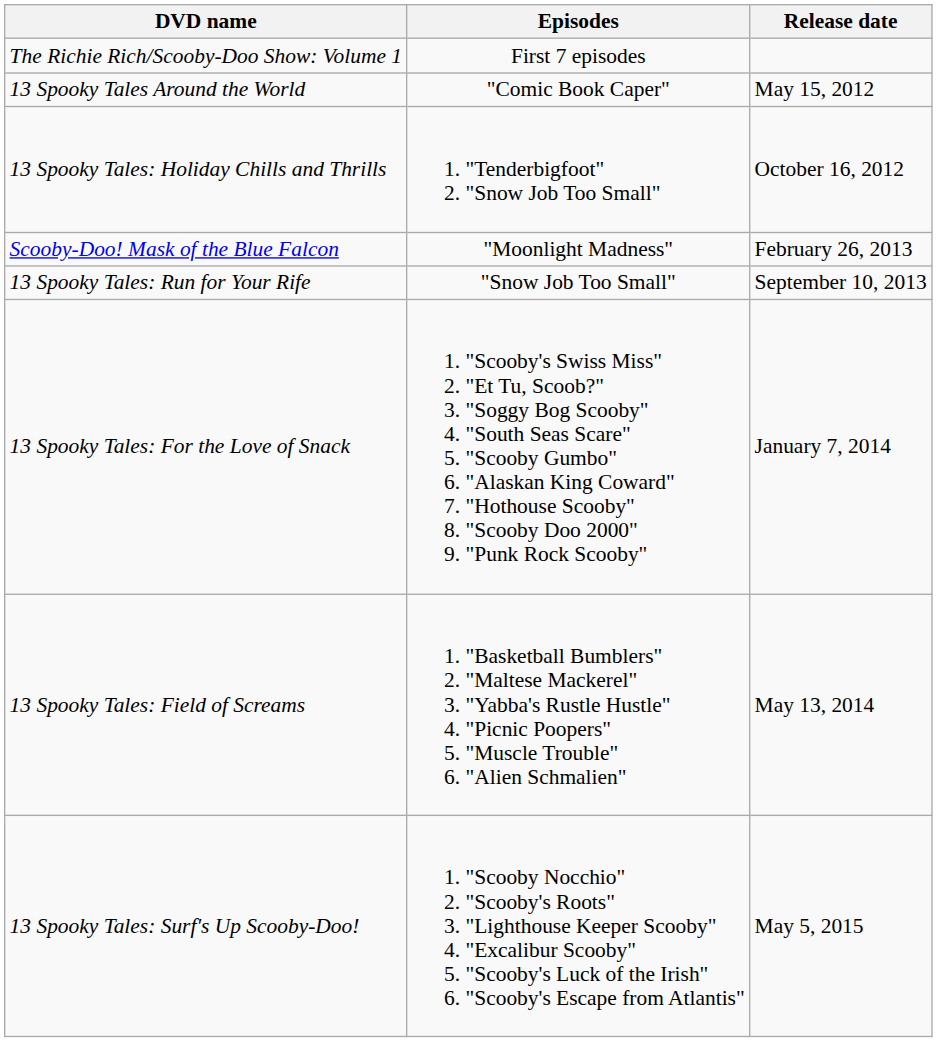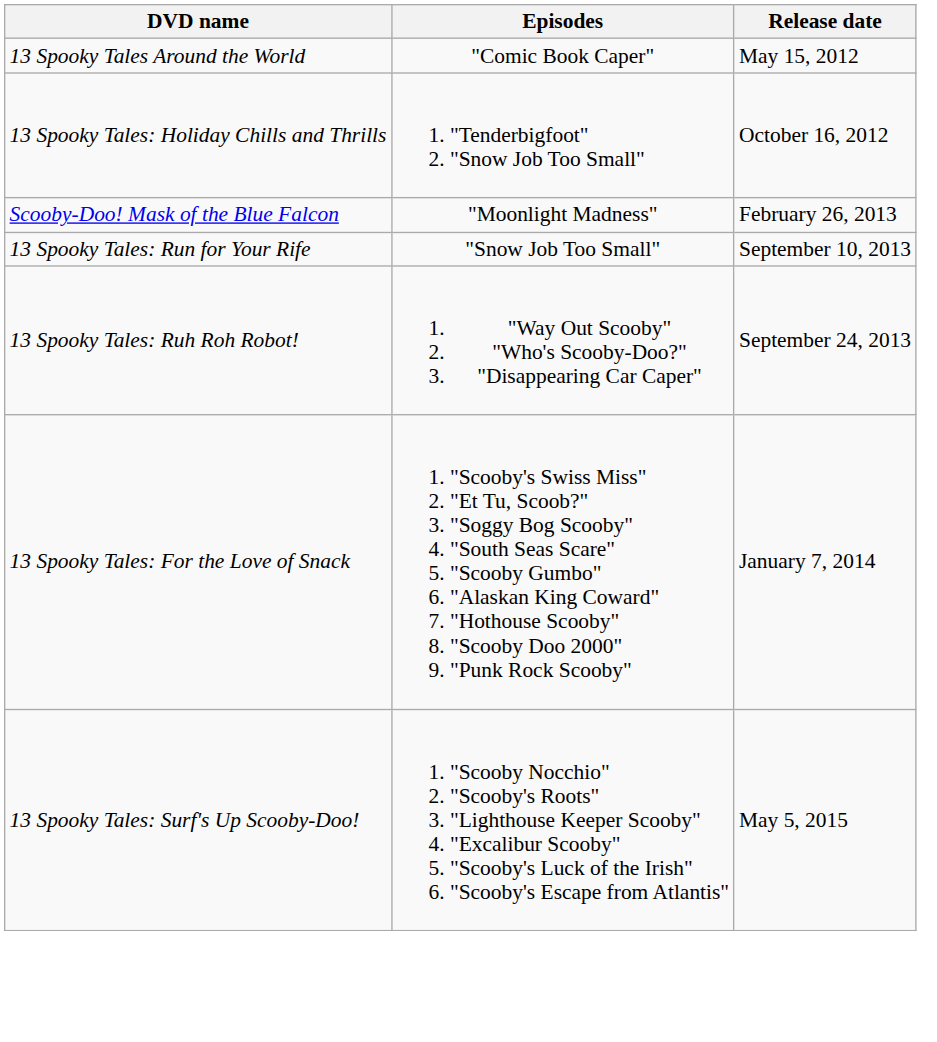- row: (206, 55)
+ row: (154, 340)
- row: (157, 704)
